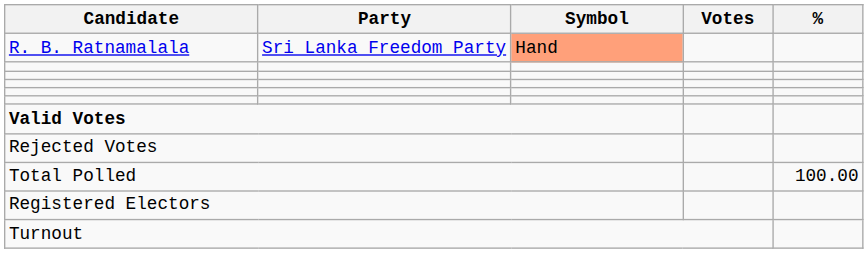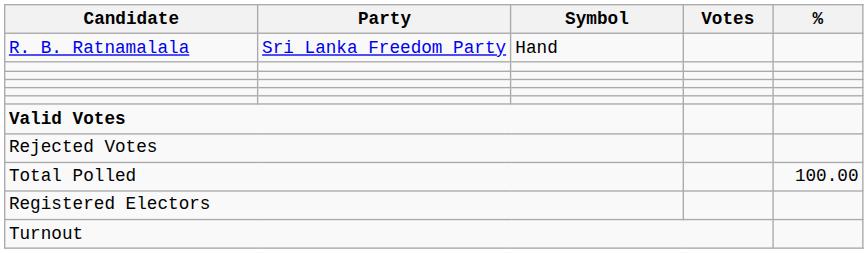(537, 48) lightsalmon background -> (537, 48) no background
